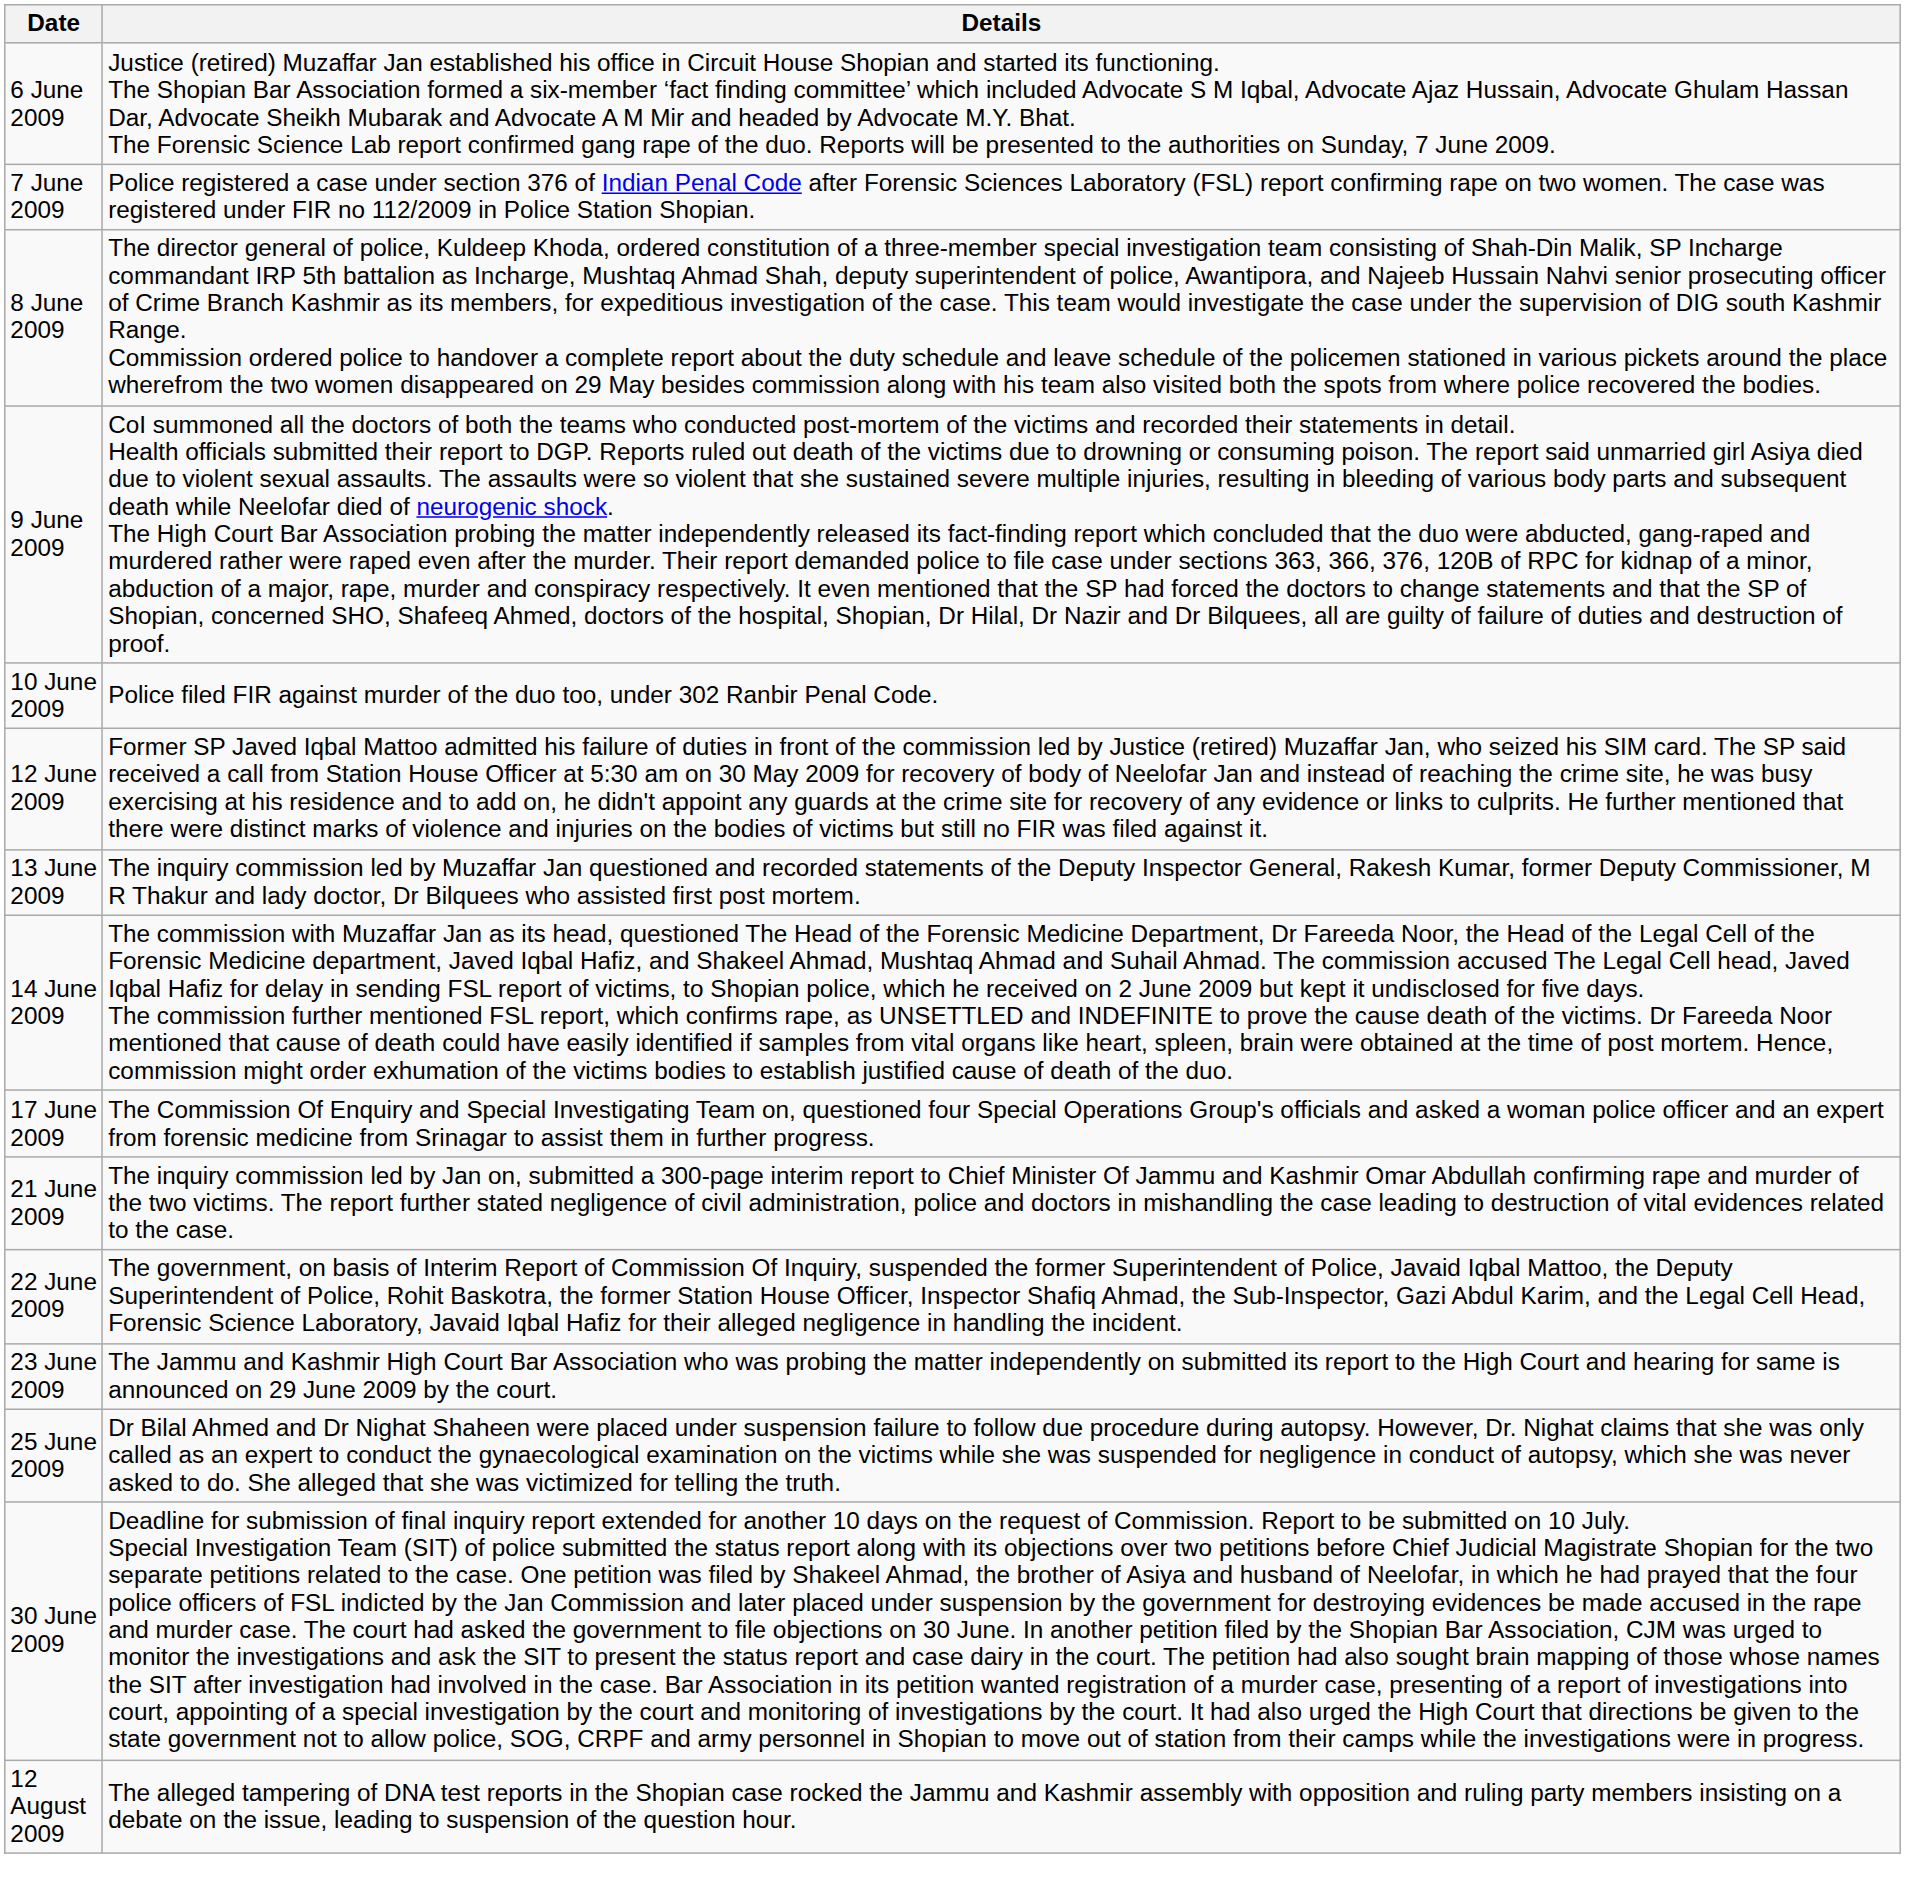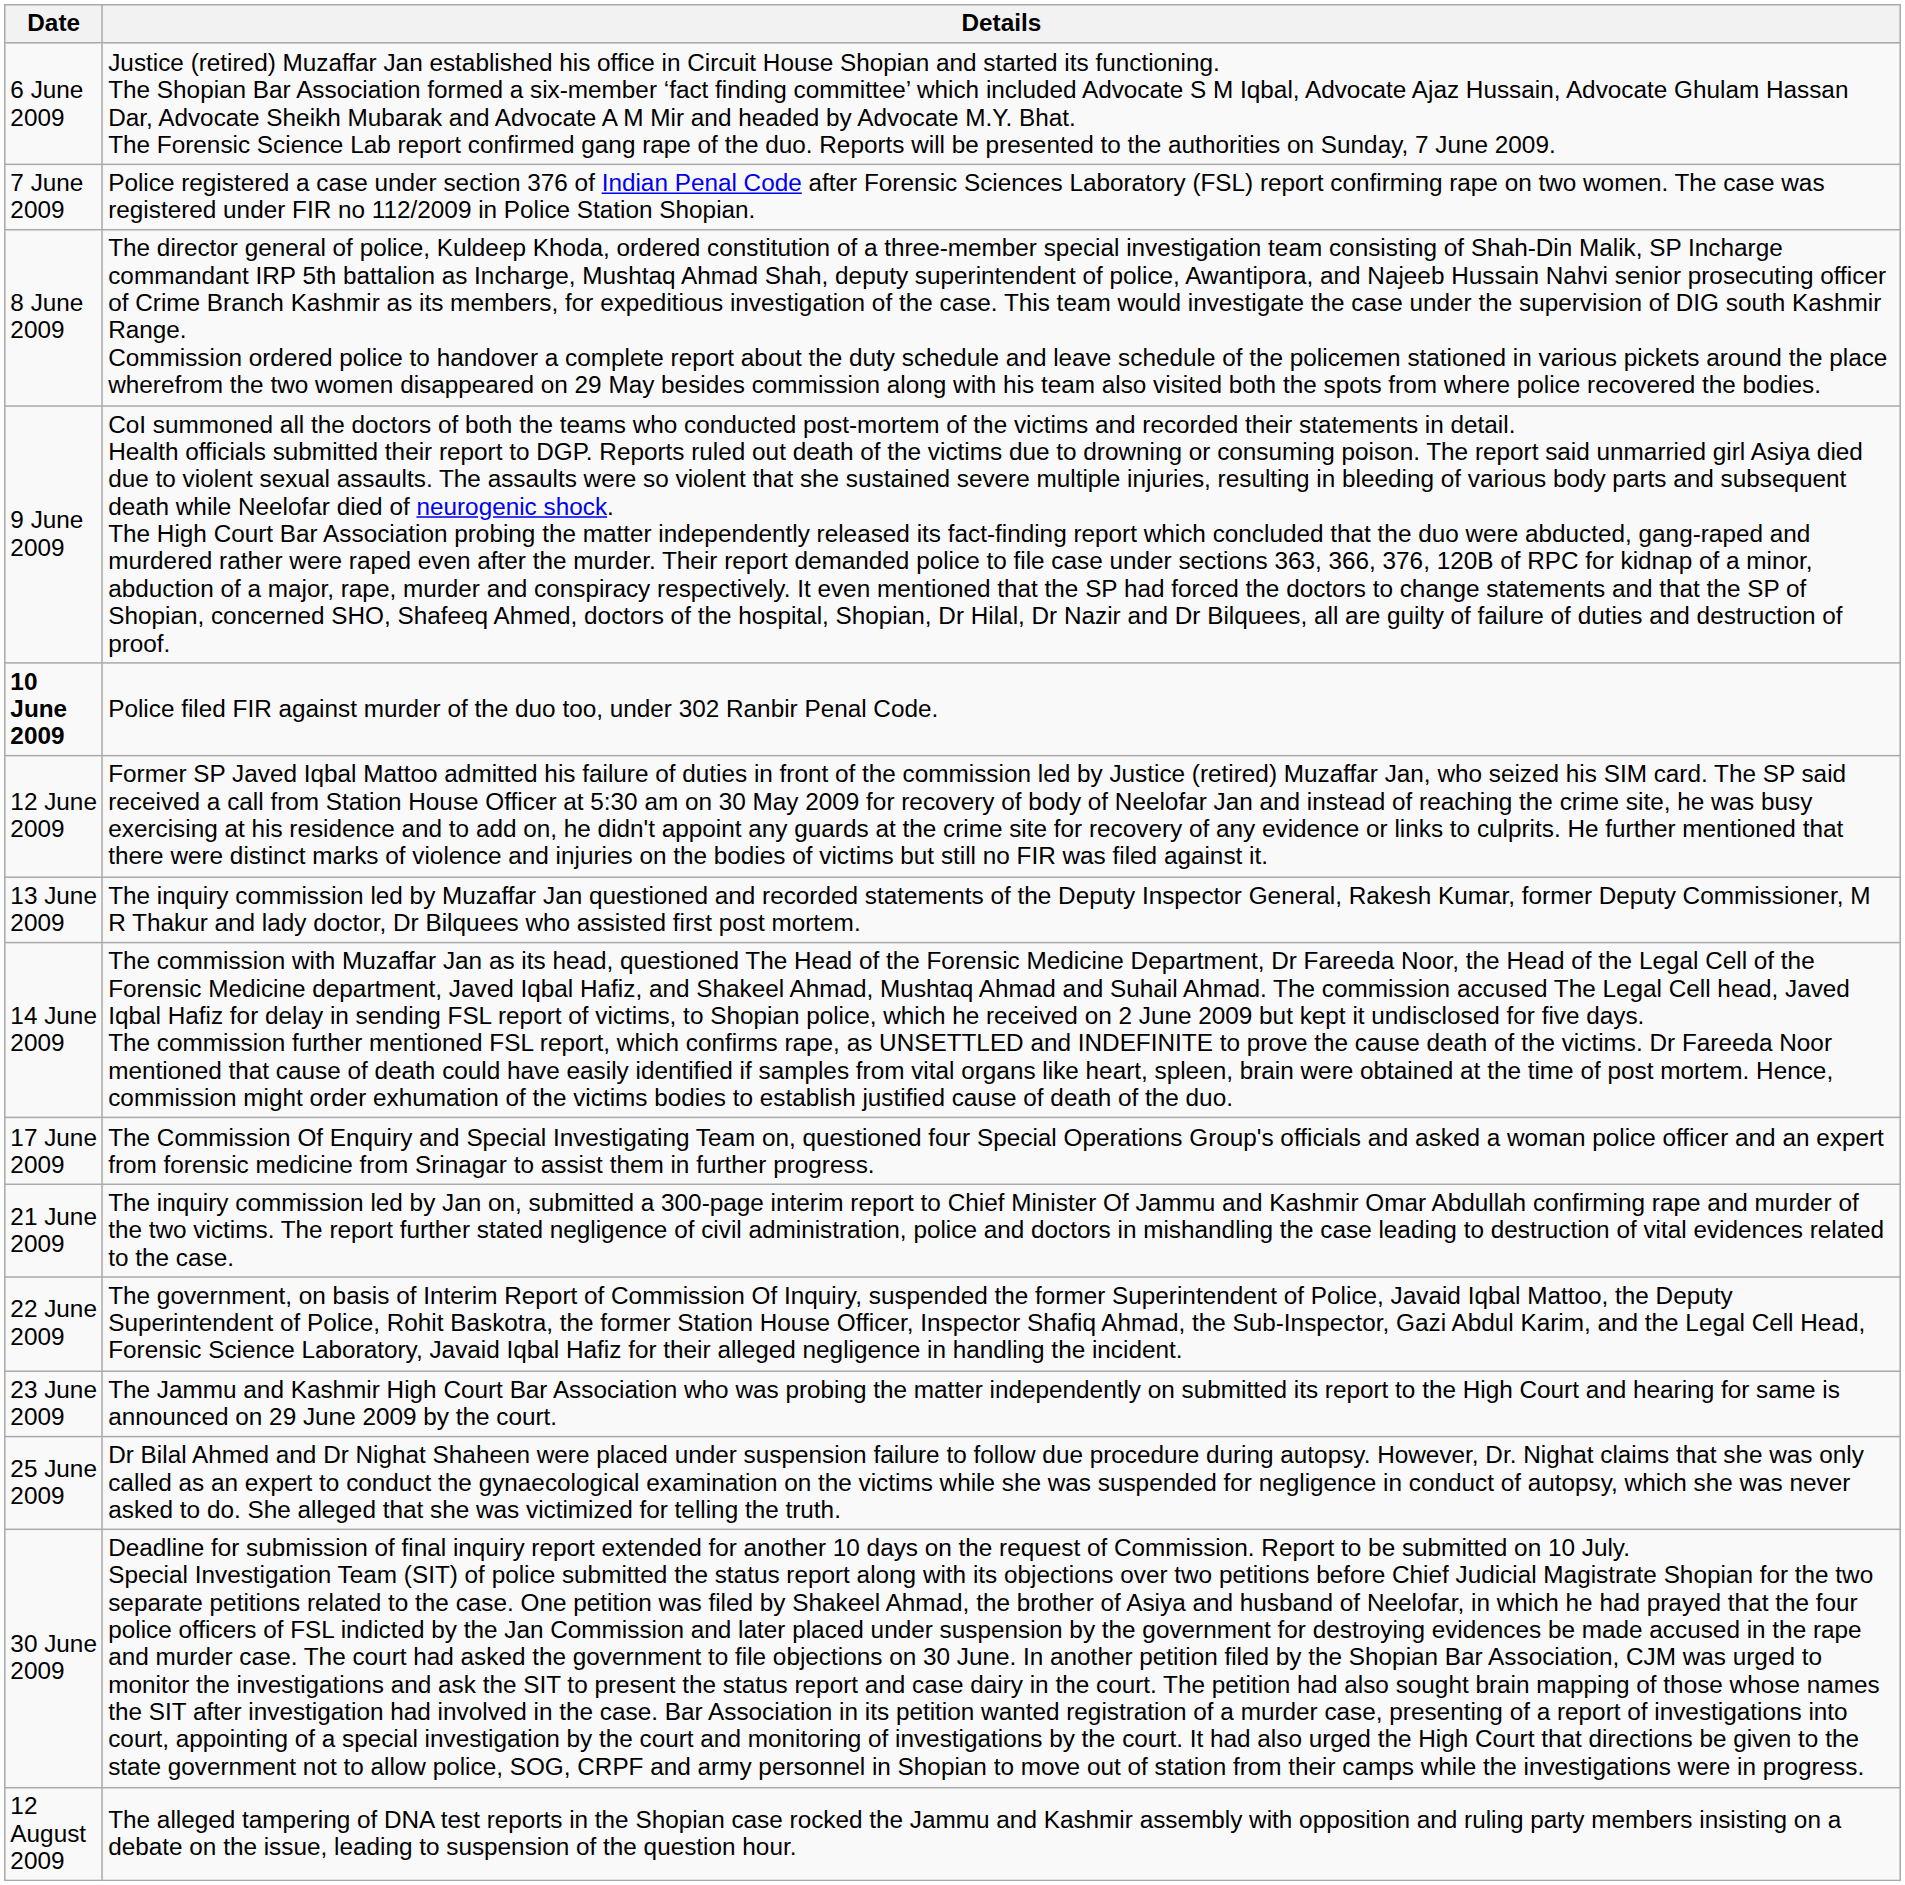(54, 695) normal -> (39, 709) bold
